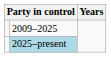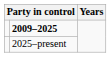(35, 28) normal -> (35, 28) bold
(39, 44) lightblue background -> (39, 44) no background
